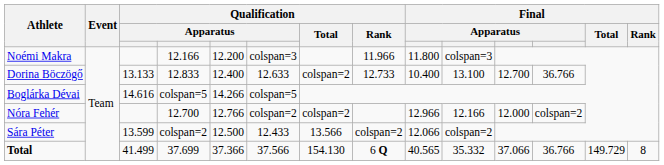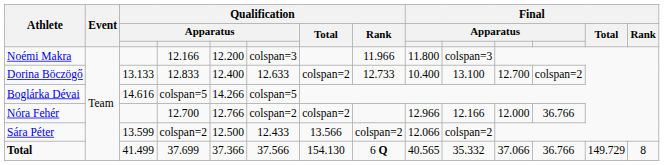(559, 75) 36.766 -> (559, 75) colspan=2
(559, 113) colspan=2 -> (559, 113) 36.766
